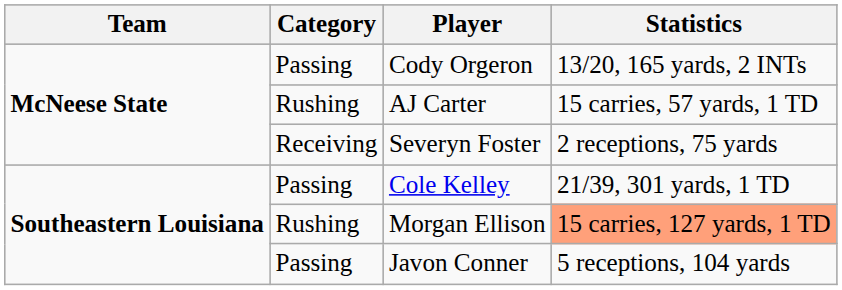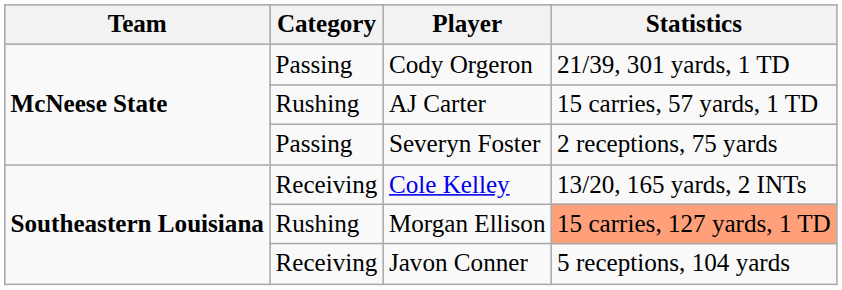(682, 64) 13/20, 165 yards, 2 INTs -> (673, 64) 21/39, 301 yards, 1 TD
(326, 144) Receiving -> (314, 144) Passing
(314, 183) Passing -> (326, 183) Receiving
(673, 183) 21/39, 301 yards, 1 TD -> (682, 183) 13/20, 165 yards, 2 INTs
(314, 263) Passing -> (326, 263) Receiving
